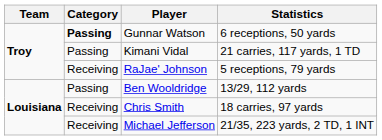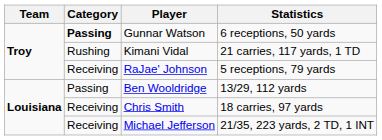(88, 51) Passing -> (88, 51) Rushing
